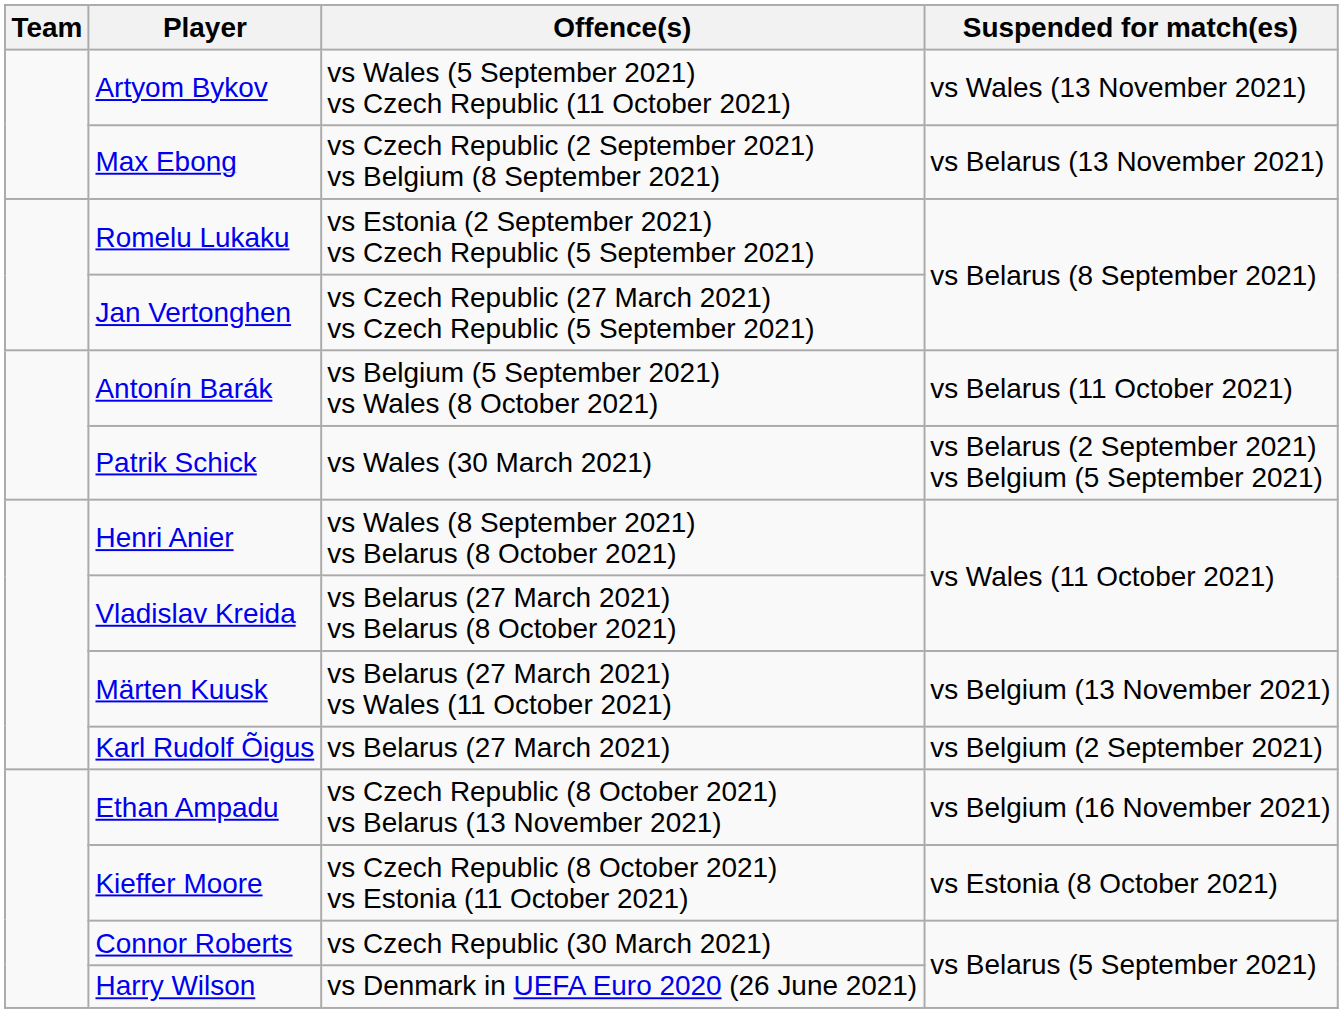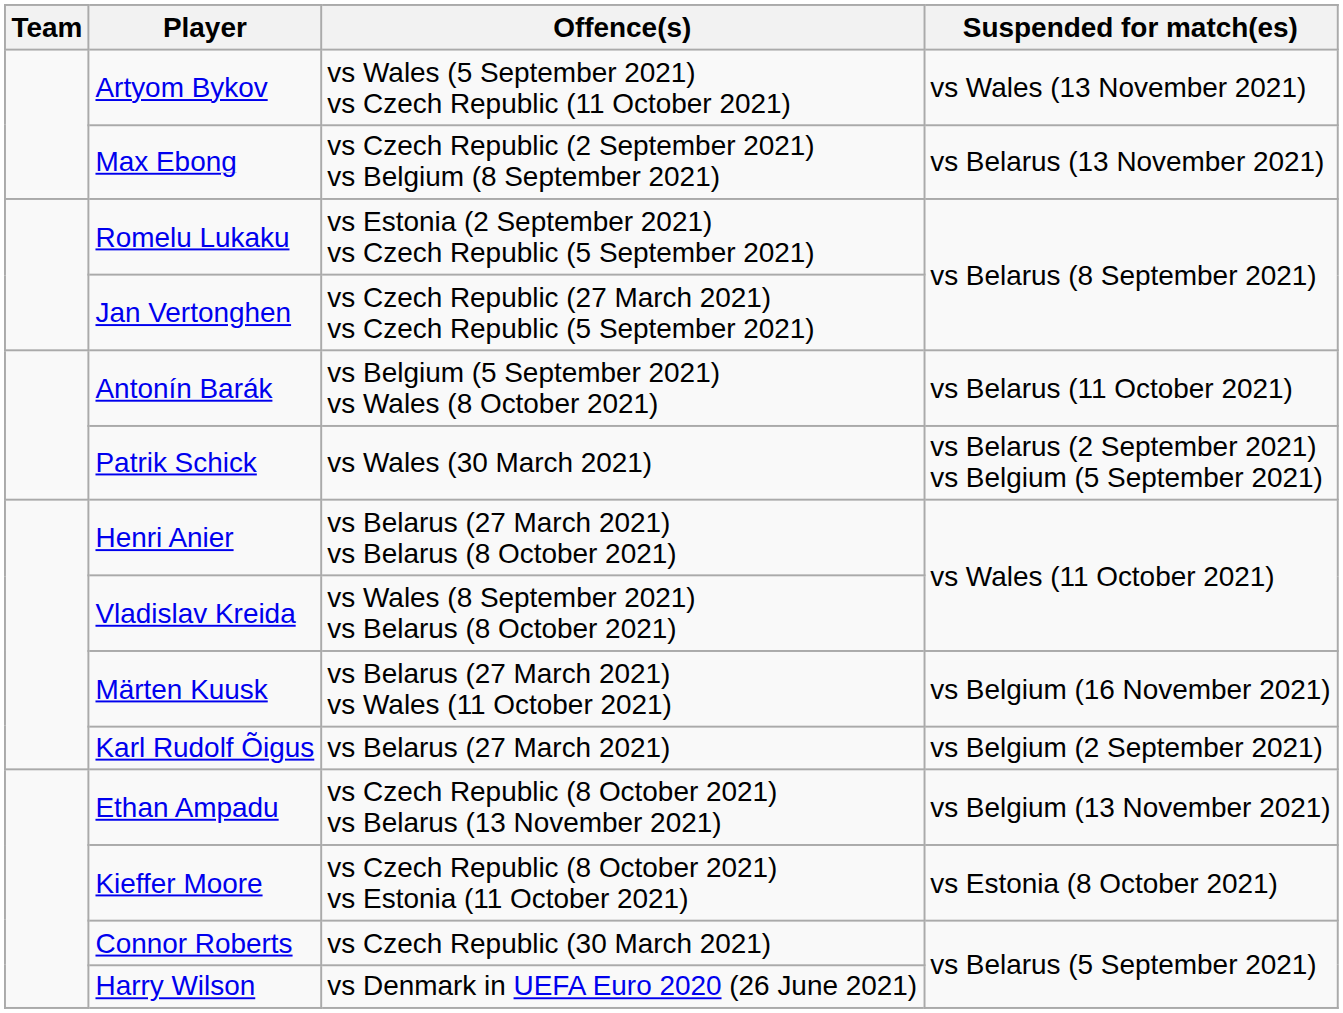(512, 538) vs Wales (8 September 2021) vs Belarus (8 October 2021) -> (502, 538) vs Belarus (27 March 2021) vs Belarus (8 October 2021)
(502, 613) vs Belarus (27 March 2021) vs Belarus (8 October 2021) -> (512, 613) vs Wales (8 September 2021) vs Belarus (8 October 2021)
(1130, 688) vs Belgium (13 November 2021) -> (1130, 688) vs Belgium (16 November 2021)
(1130, 808) vs Belgium (16 November 2021) -> (1130, 808) vs Belgium (13 November 2021)
